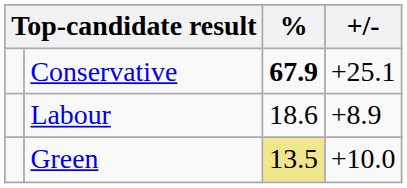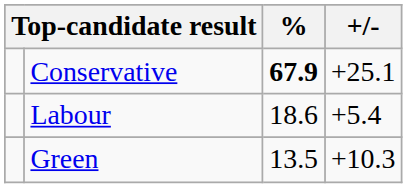(356, 114) +8.9 -> (356, 114) +5.4
(294, 159) khaki background -> (294, 159) no background
(363, 159) +10.0 -> (363, 159) +10.3
